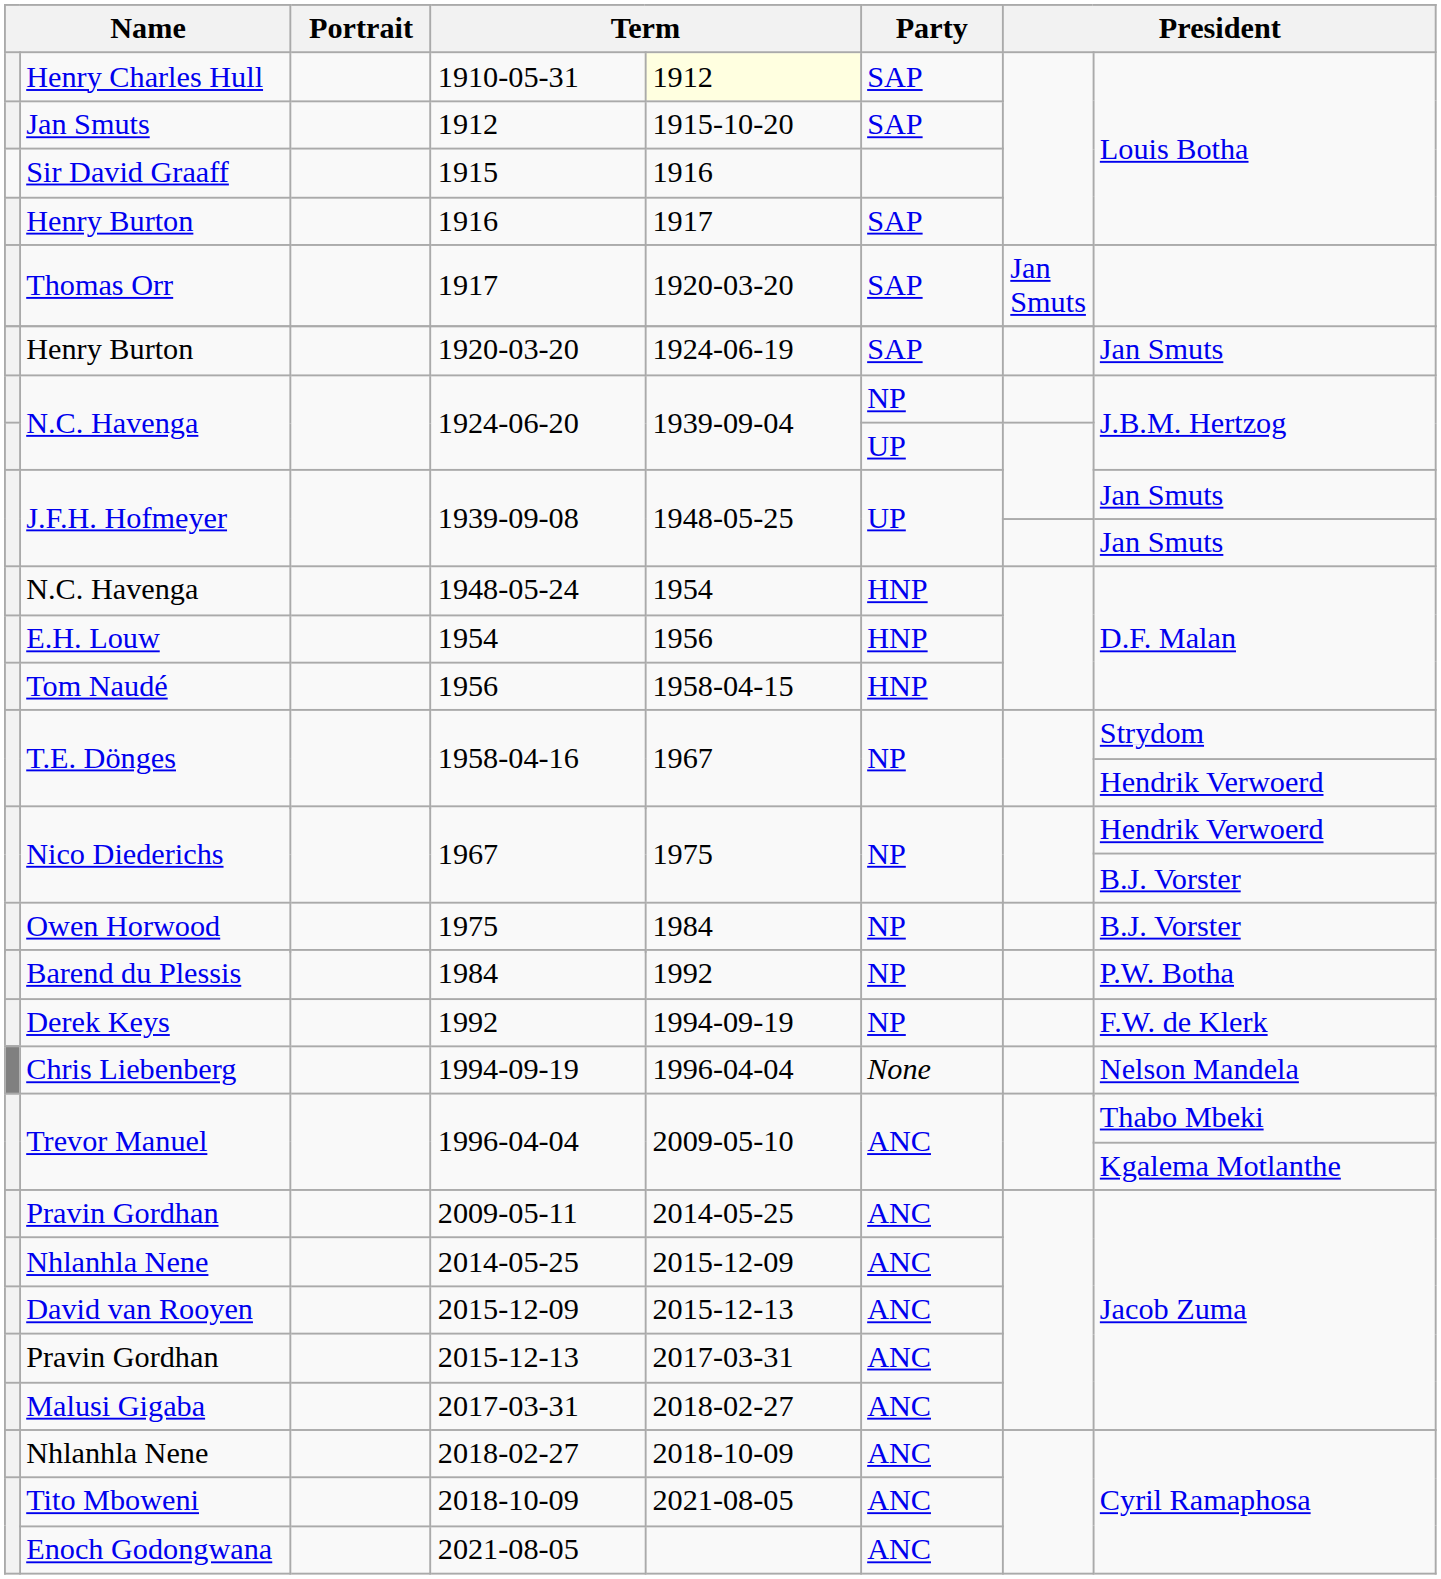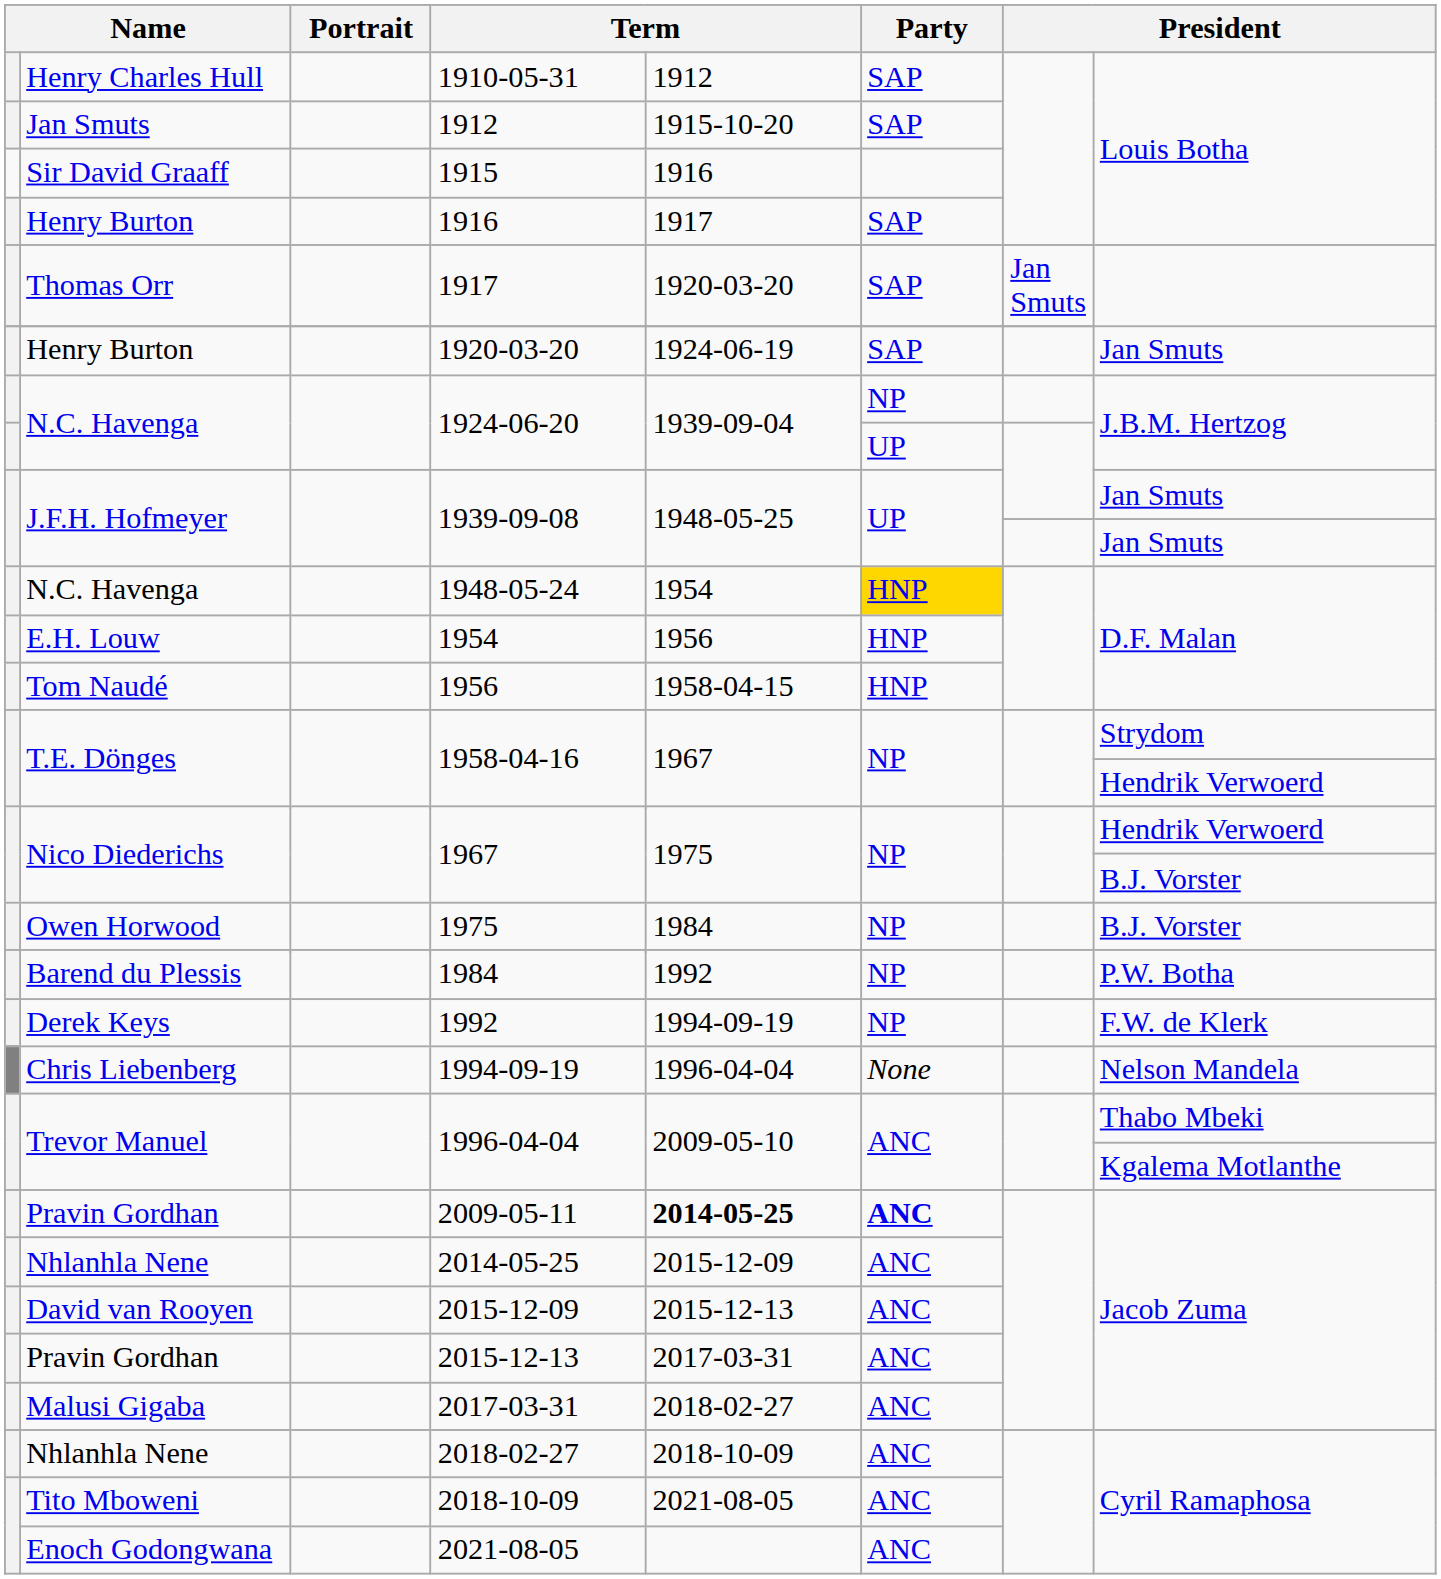(683, 76) lightyellow background -> (683, 76) no background
(897, 590) no background -> (897, 590) gold background
(723, 1213) normal -> (723, 1213) bold
(899, 1213) normal -> (900, 1213) bold
